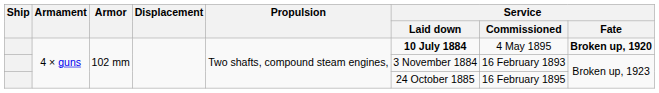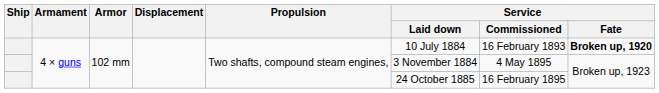(435, 46) bold -> (435, 46) normal
(524, 46) 4 May 1895 -> (524, 46) 16 February 1893
(524, 63) 16 February 1893 -> (524, 63) 4 May 1895
